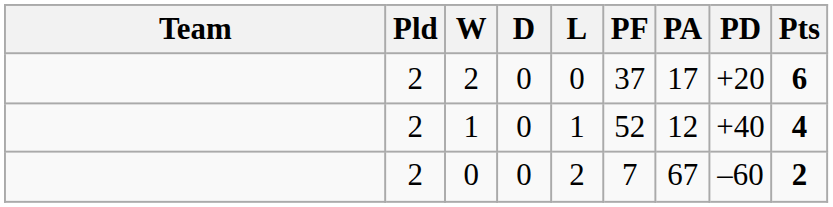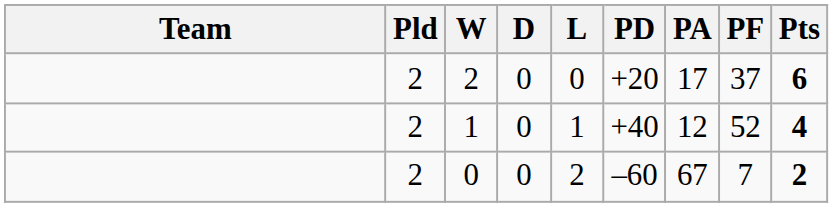columns swapped: (630, 28) <-> (740, 28)
